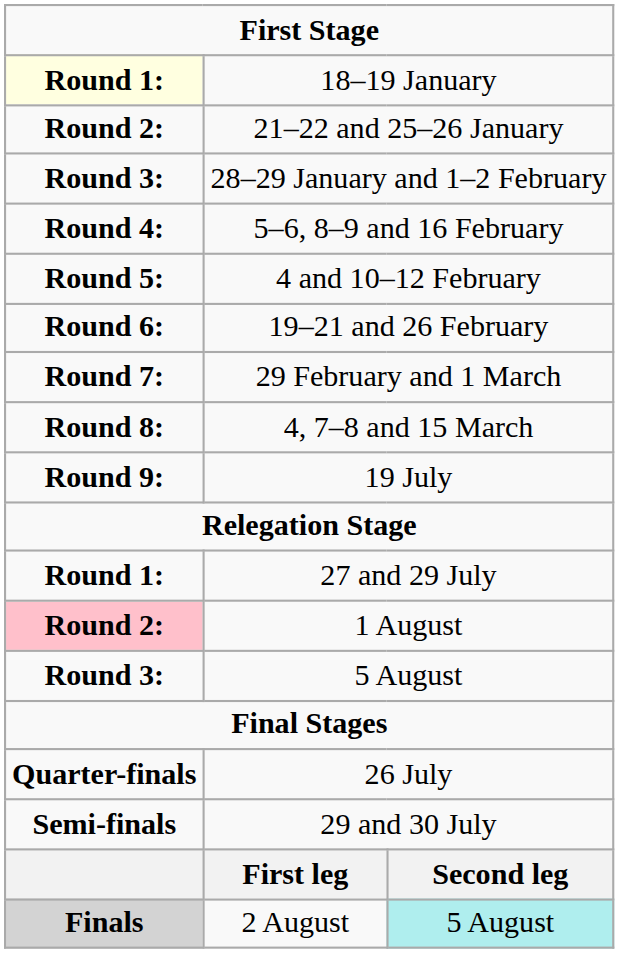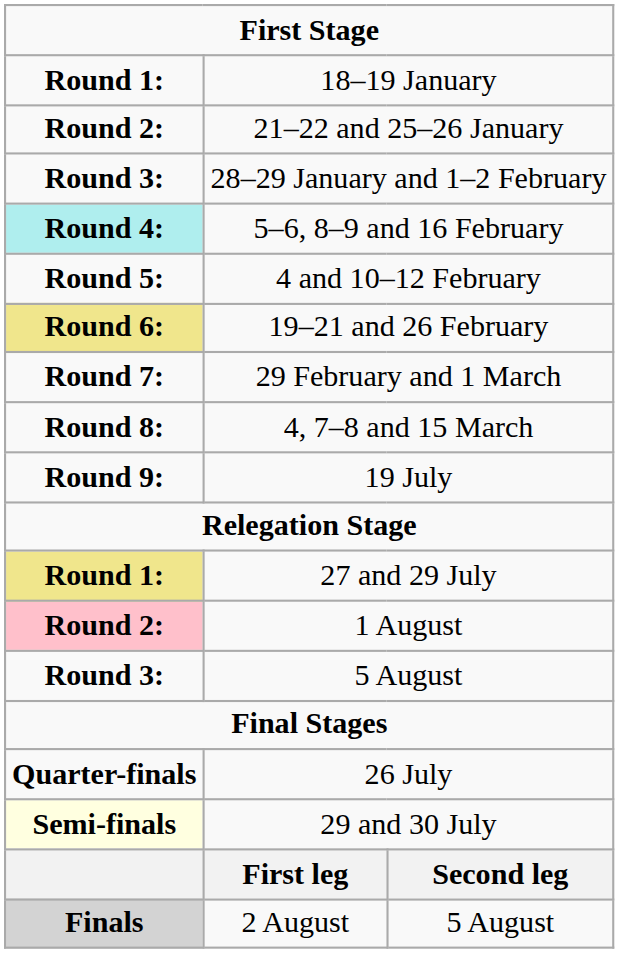(104, 79) lightyellow background -> (104, 79) no background
(104, 228) no background -> (104, 228) paleturquoise background
(104, 327) no background -> (104, 327) khaki background
(104, 575) no background -> (104, 575) khaki background
(104, 823) no background -> (104, 823) lightyellow background
(500, 923) paleturquoise background -> (500, 923) no background
